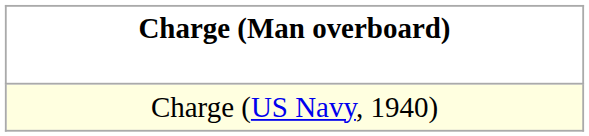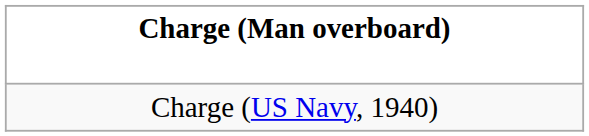(294, 106) lightyellow background -> (294, 106) no background
